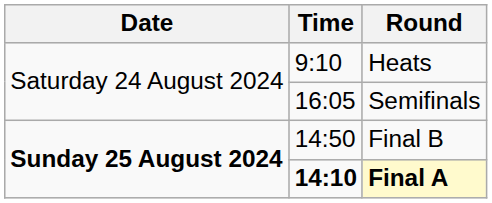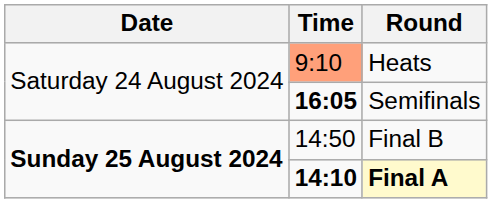(318, 62) no background -> (318, 62) lightsalmon background
(325, 100) normal -> (326, 100) bold
